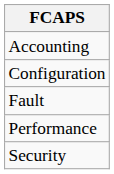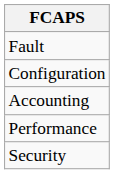(49, 45) Accounting -> (26, 45) Fault
(26, 100) Fault -> (49, 100) Accounting
